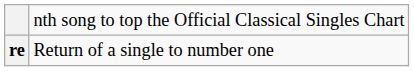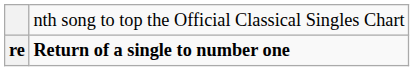(154, 50) normal -> (162, 50) bold
